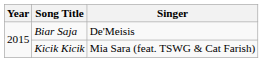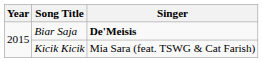(112, 31) normal -> (113, 31) bold
